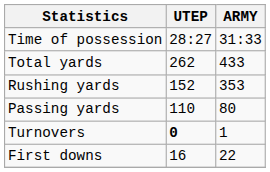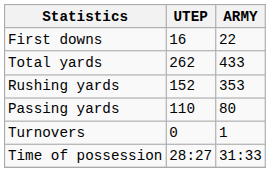rows swapped: (55, 156) <-> (85, 40)
(174, 133) bold -> (174, 133) normal
